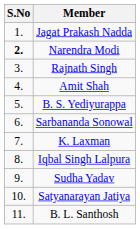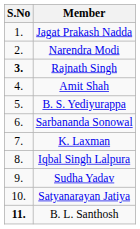(19, 50) bold -> (19, 50) normal
(19, 68) normal -> (19, 68) bold
(19, 214) normal -> (19, 214) bold
